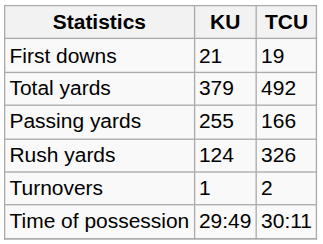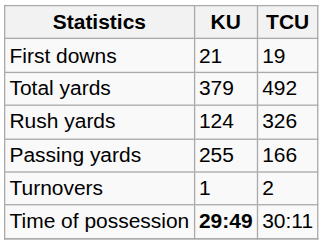rows swapped: (62, 155) <-> (75, 121)
(225, 221) normal -> (226, 221) bold
